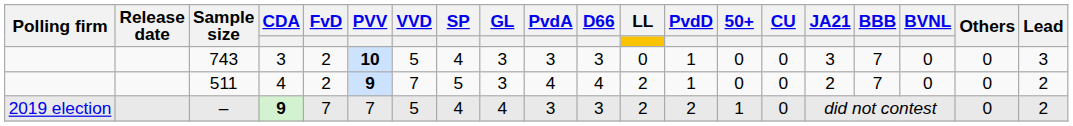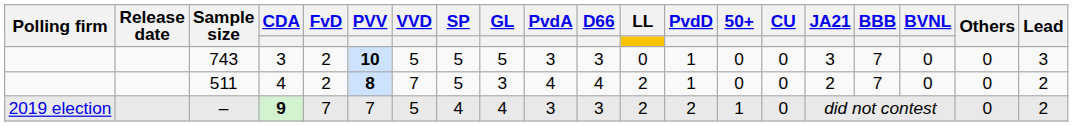(458, 59) 4 -> (458, 59) 5
(502, 59) 3 -> (502, 59) 5
(370, 84) 9 -> (370, 84) 8
